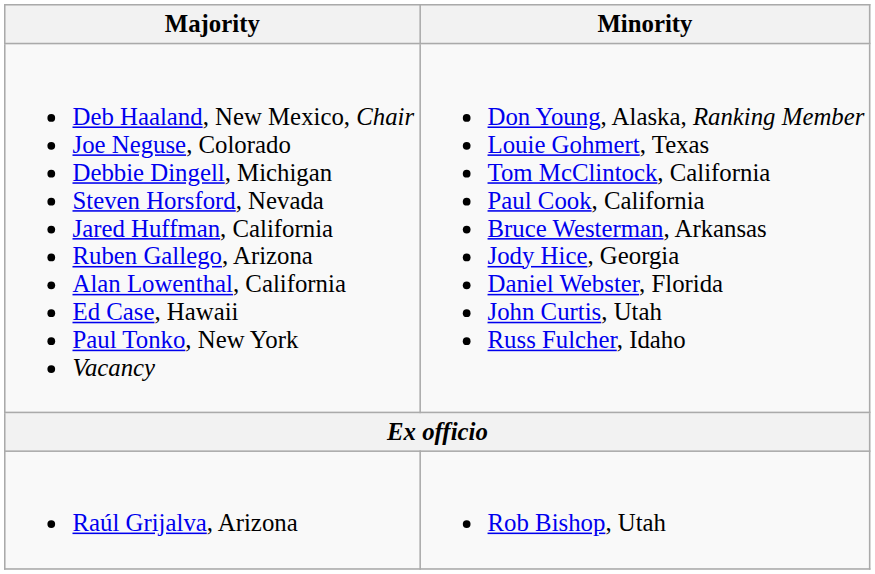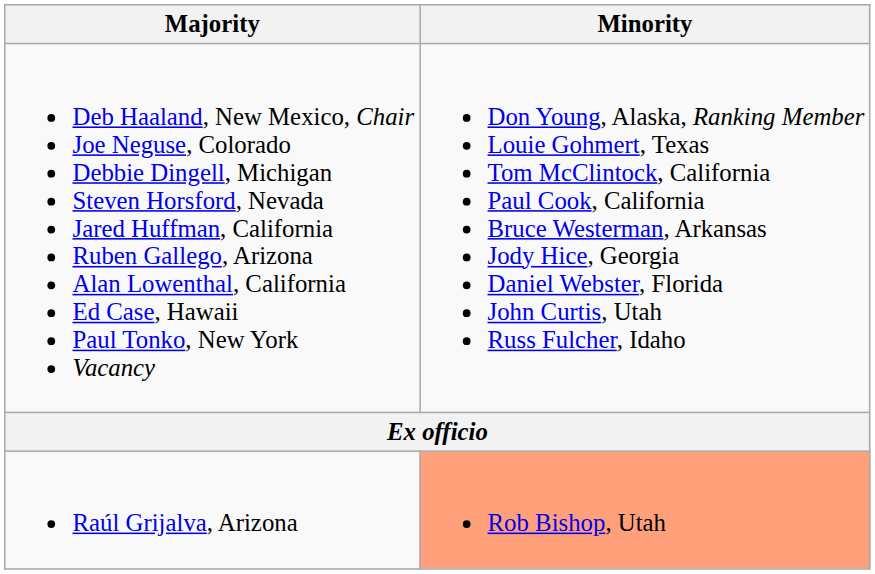(645, 524) no background -> (645, 524) lightsalmon background
